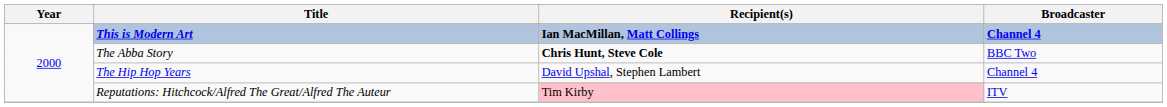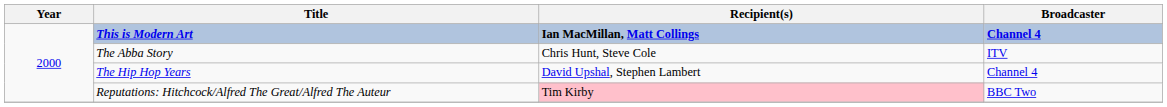(602, 53) bold -> (599, 53) normal
(1012, 53) BBC Two -> (997, 53) ITV
(997, 92) ITV -> (1012, 92) BBC Two
